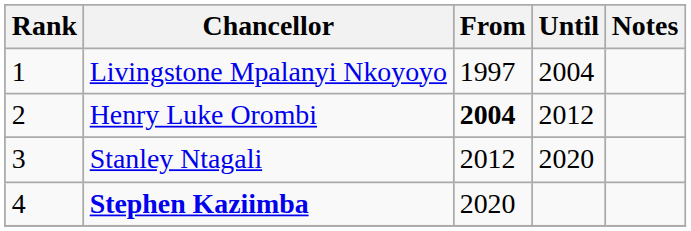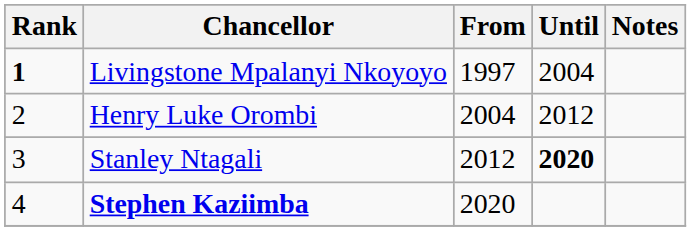(19, 70) normal -> (19, 70) bold
(488, 114) bold -> (488, 114) normal
(566, 159) normal -> (566, 159) bold
